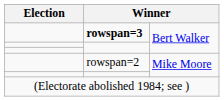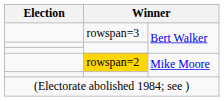(114, 32) bold -> (113, 32) normal
(113, 62) no background -> (113, 62) gold background
